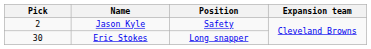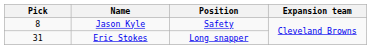(38, 24) 2 -> (38, 24) 8
(38, 38) 30 -> (38, 38) 31
